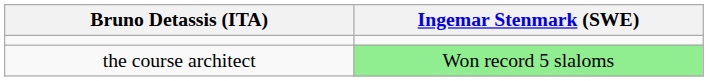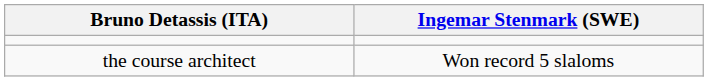(528, 60) lightgreen background -> (528, 60) no background
